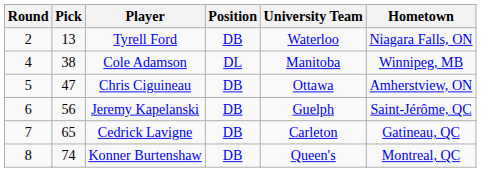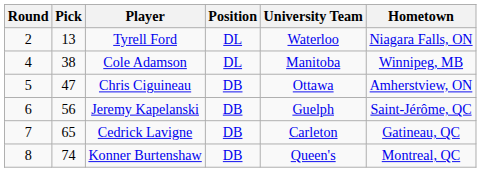(233, 39) DB -> (233, 39) DL
